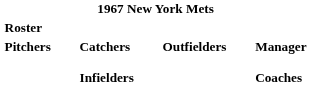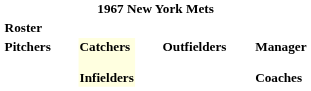(107, 62) no background -> (107, 62) lightyellow background
